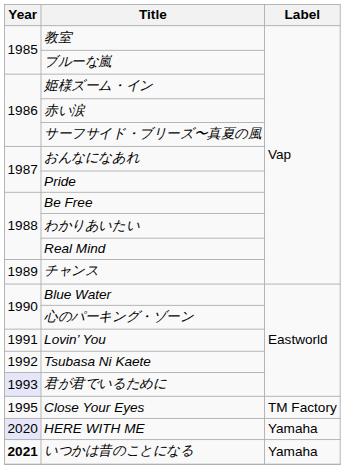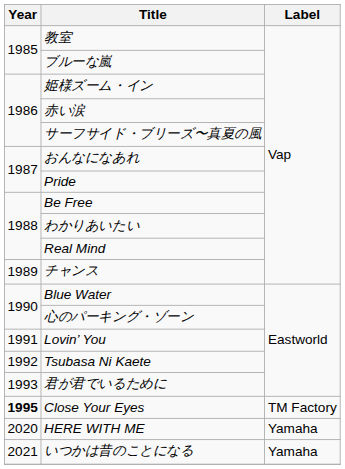(23, 384) lavender background -> (23, 384) no background
(23, 407) normal -> (23, 407) bold
(23, 429) lavender background -> (23, 429) no background
(23, 451) bold -> (23, 451) normal
